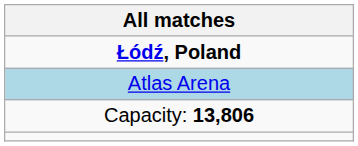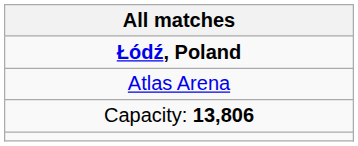(179, 83) lightblue background -> (179, 83) no background
